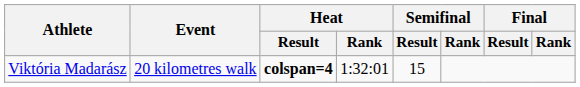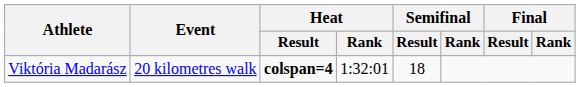(417, 69) 15 -> (417, 69) 18
